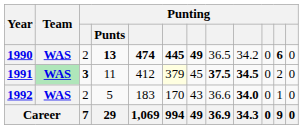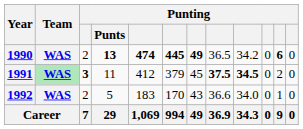(175, 74) lightyellow background -> (175, 74) no background
(248, 94) bold -> (248, 94) normal
